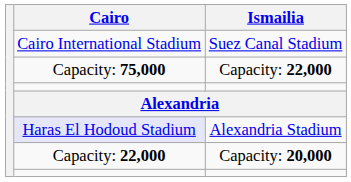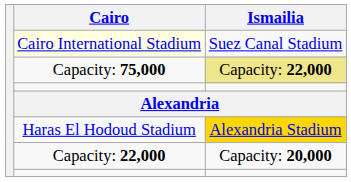(109, 43) no background -> (109, 43) lightyellow background
(276, 69) no background -> (276, 69) khaki background
(109, 129) lavender background -> (109, 129) no background
(276, 129) no background -> (276, 129) gold background
